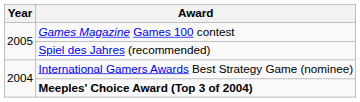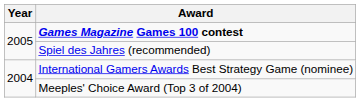(136, 32) normal -> (141, 32) bold
(146, 87) bold -> (140, 87) normal
